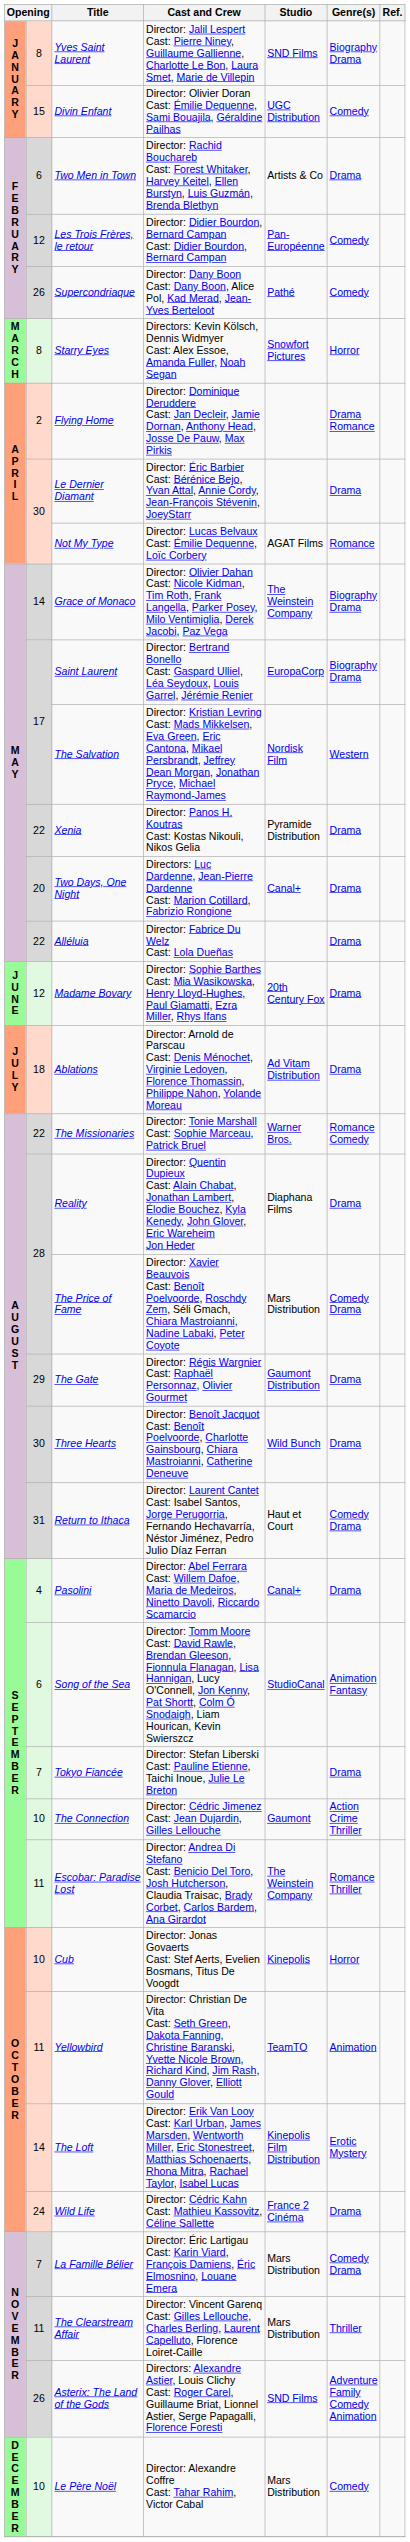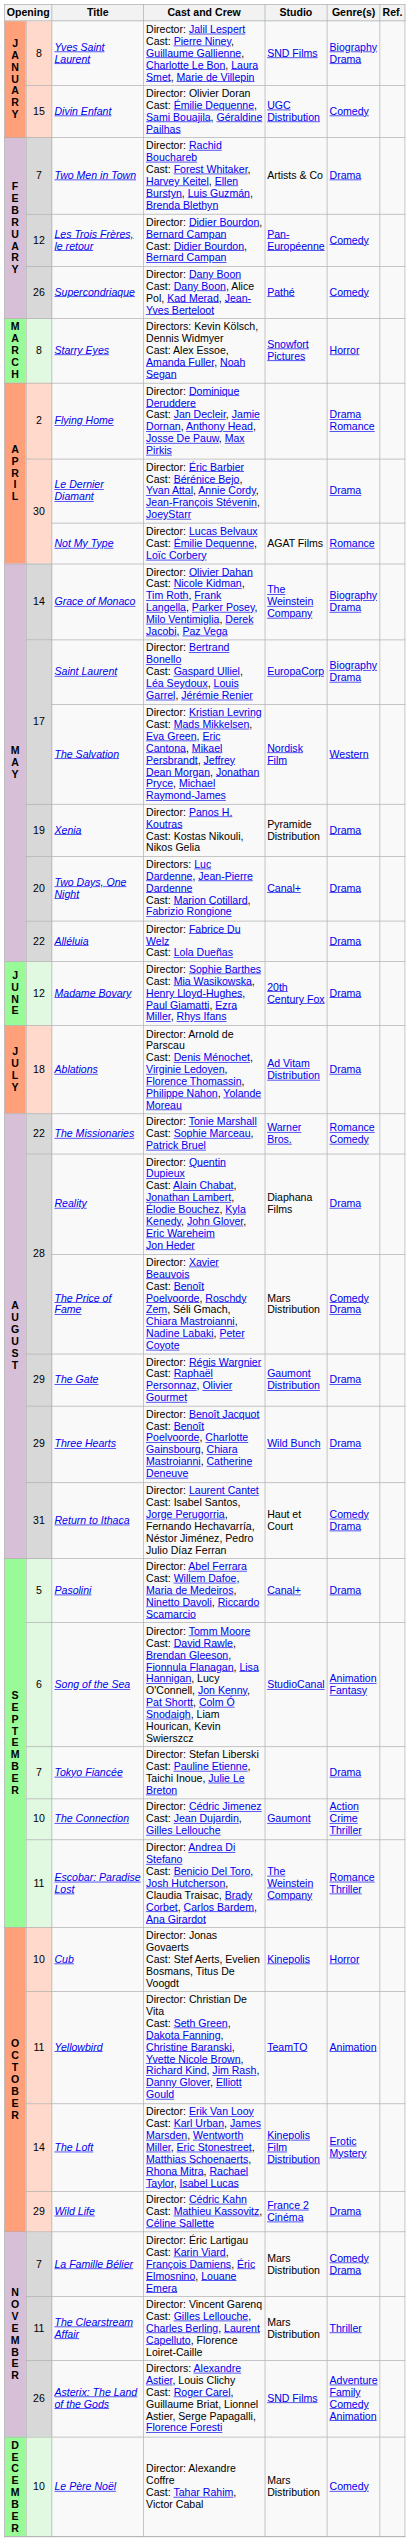(39, 175) 6 -> (39, 175) 7
(39, 830) 22 -> (39, 830) 19
(39, 1444) 30 -> (39, 1444) 29
(39, 1590) 4 -> (39, 1590) 5
(39, 2211) 24 -> (39, 2211) 29
